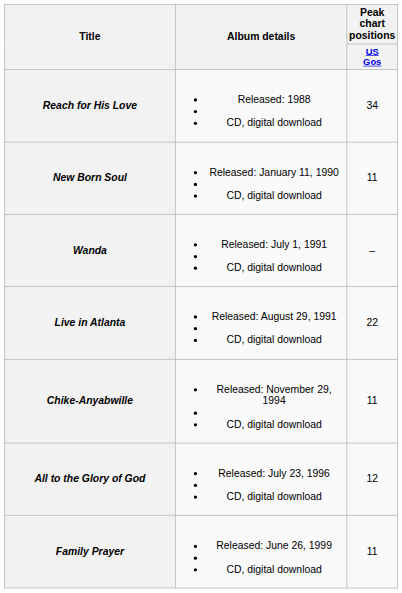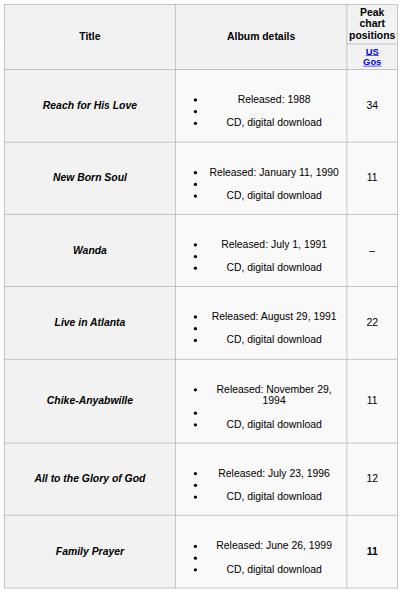(372, 551) normal -> (372, 551) bold
